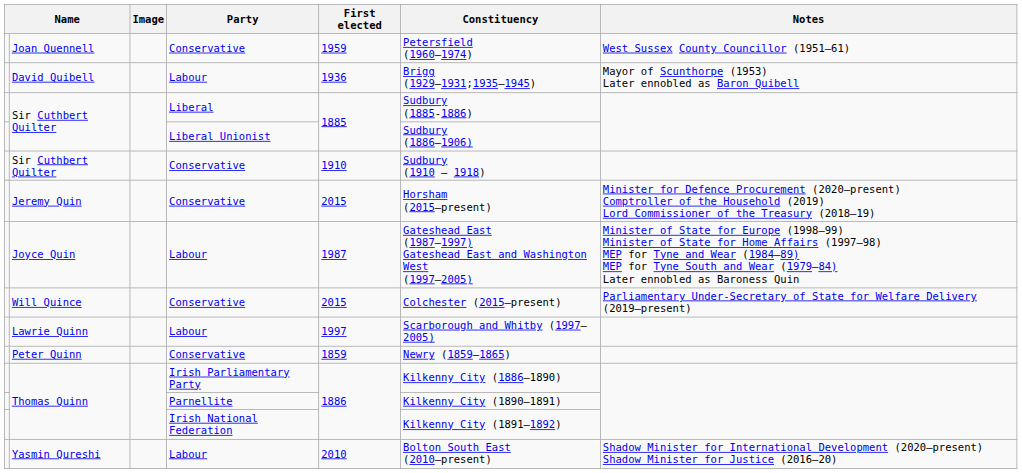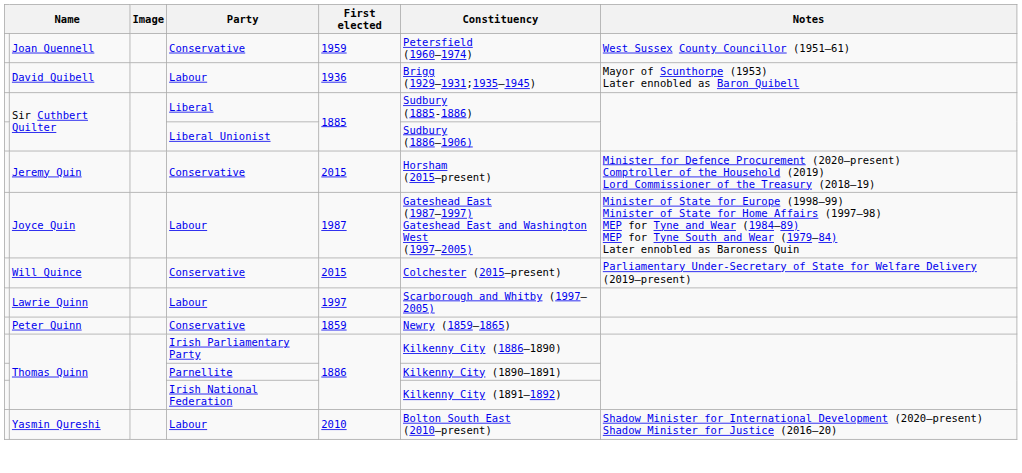- row: (50, 166)
